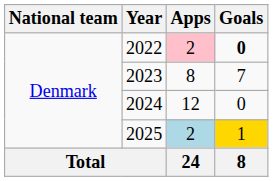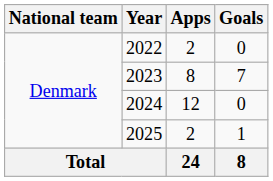(191, 47) pink background -> (191, 47) no background
(241, 47) bold -> (241, 47) normal
(191, 133) lightblue background -> (191, 133) no background
(241, 133) gold background -> (241, 133) no background
